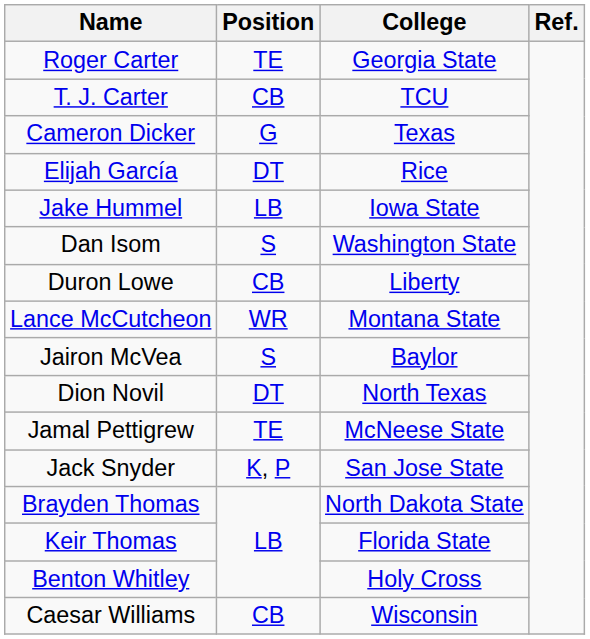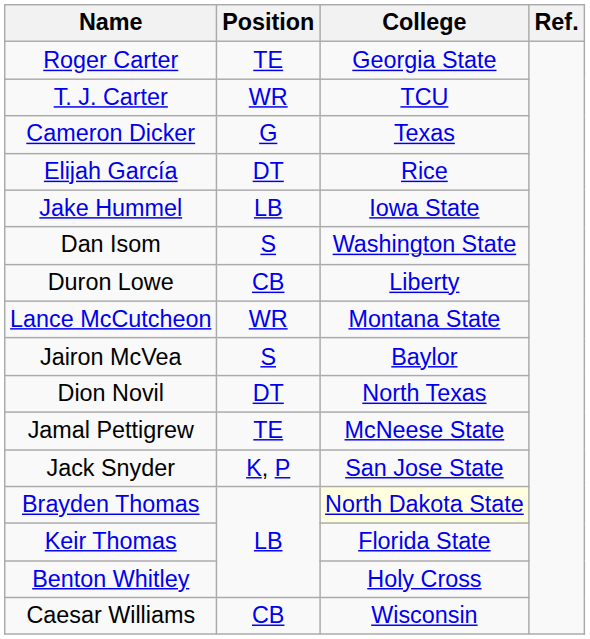(268, 97) CB -> (268, 97) WR
(424, 504) no background -> (424, 504) lightyellow background
